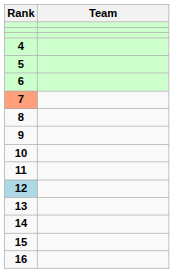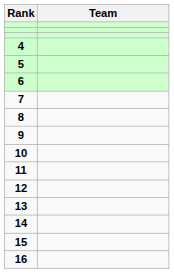(21, 99) lightsalmon background -> (21, 99) no background
(21, 188) lightblue background -> (21, 188) no background
